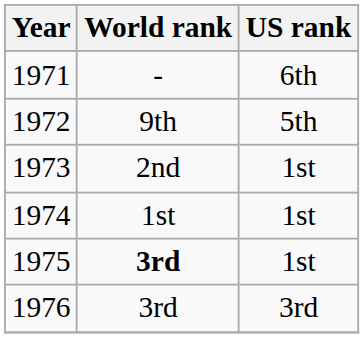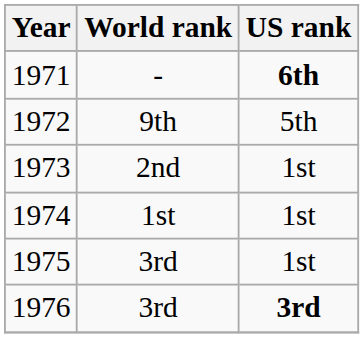(299, 74) normal -> (299, 74) bold
(158, 261) bold -> (158, 261) normal
(299, 307) normal -> (299, 307) bold
